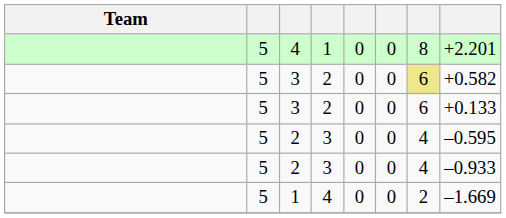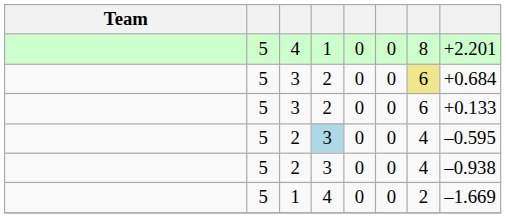(470, 78) +0.582 -> (470, 78) +0.684
(327, 138) no background -> (327, 138) lightblue background
(470, 167) –0.933 -> (470, 167) –0.938
